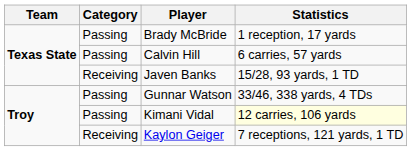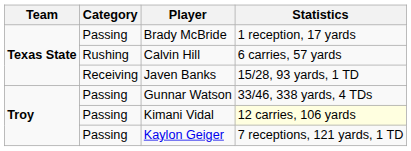(105, 55) Passing -> (106, 55) Rushing
(110, 135) Receiving -> (105, 135) Passing
